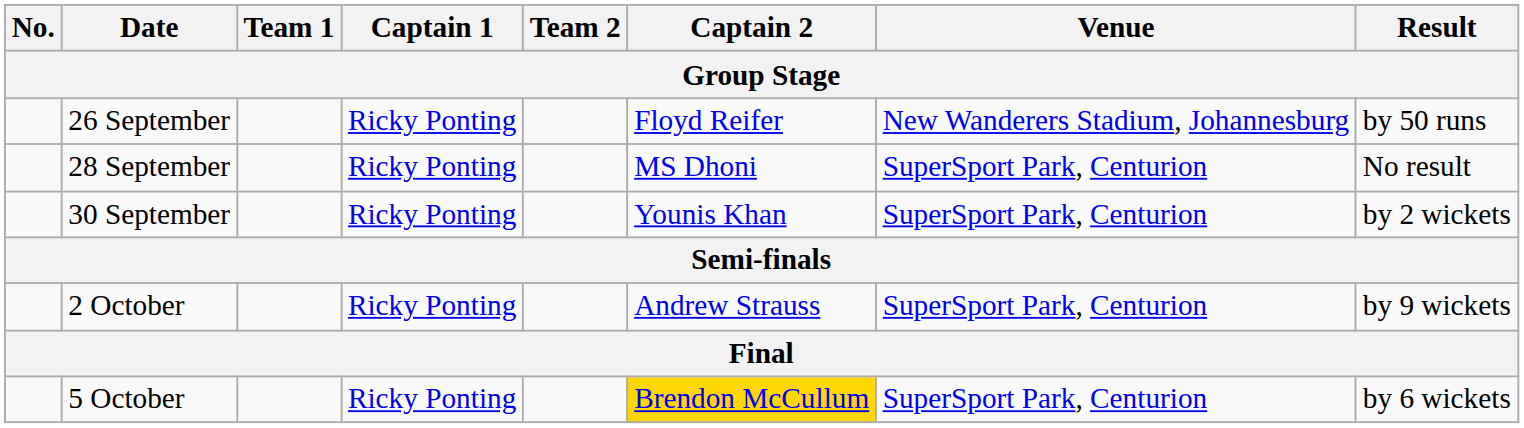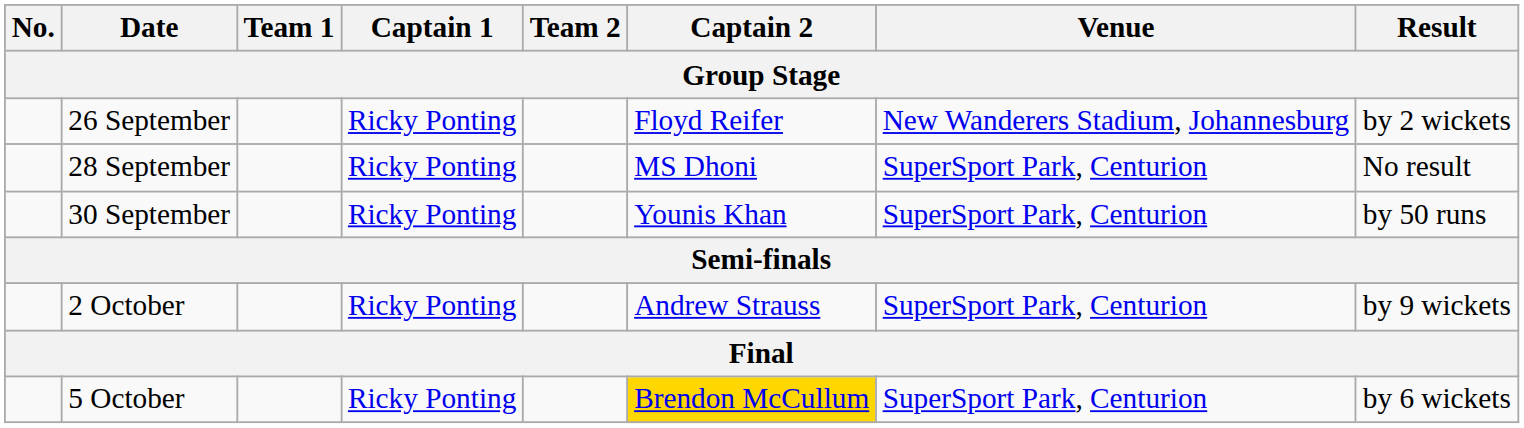(1425, 120) by 50 runs -> (1437, 120) by 2 wickets
(1437, 213) by 2 wickets -> (1425, 213) by 50 runs
